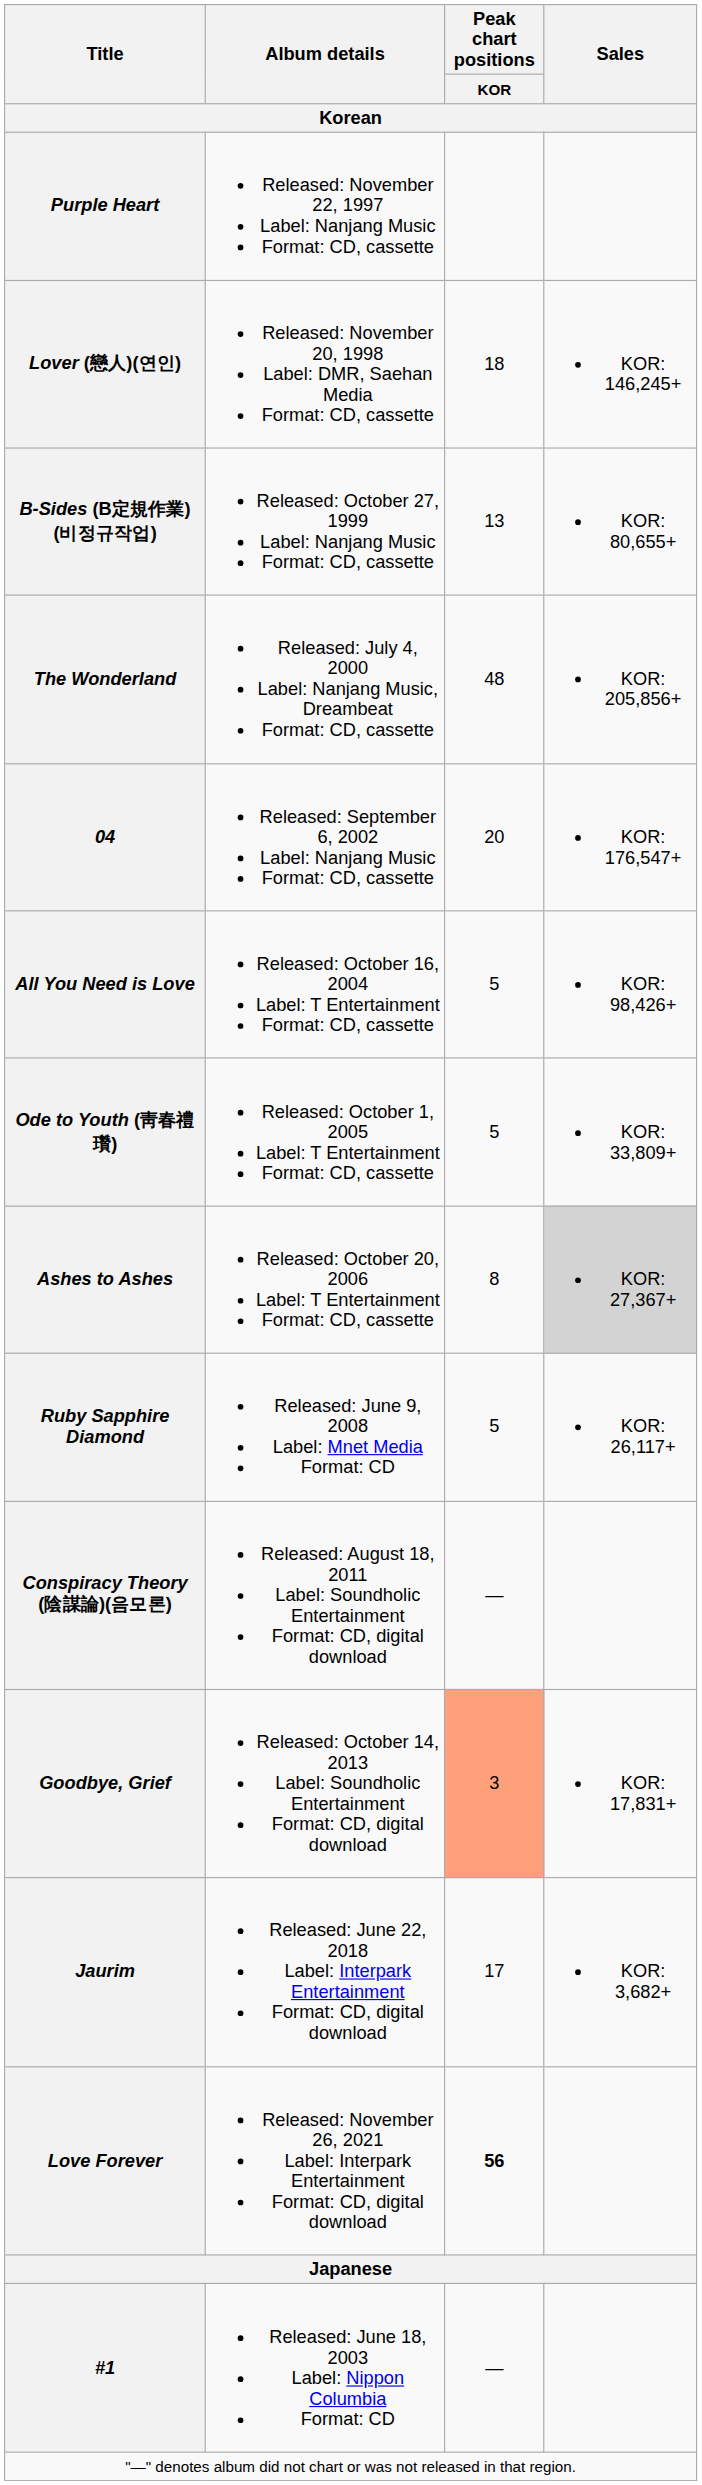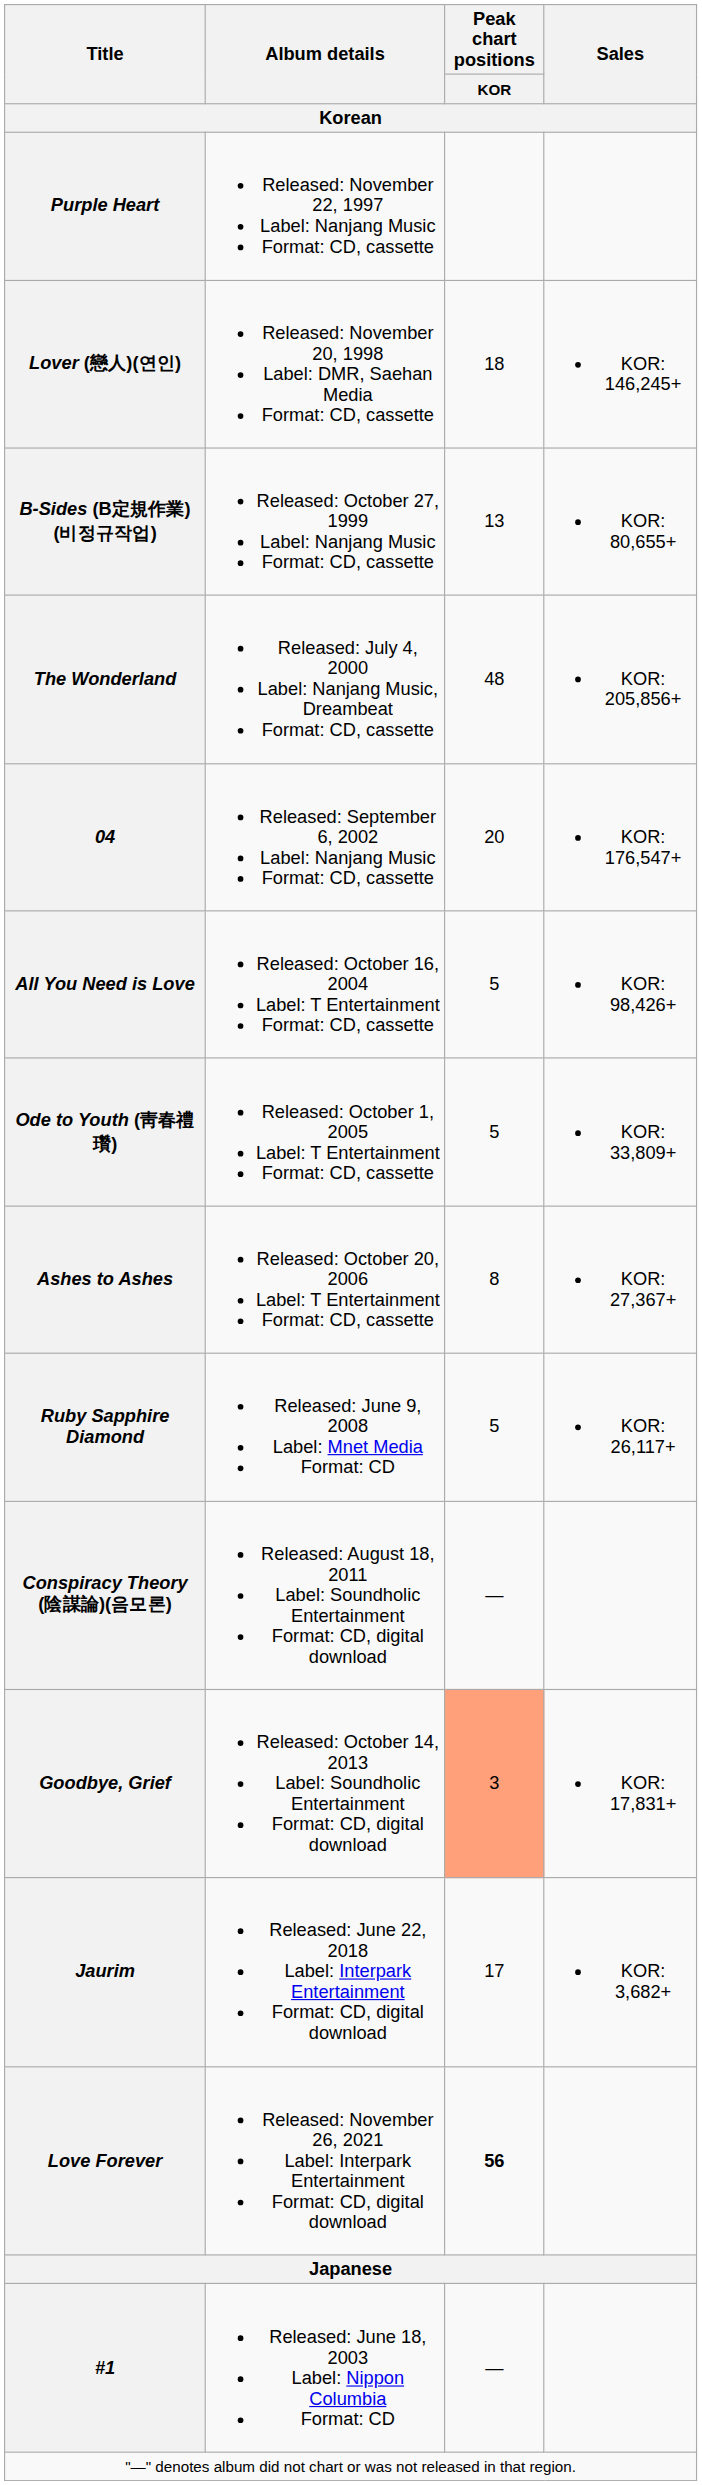(620, 1290) lightgrey background -> (620, 1290) no background
